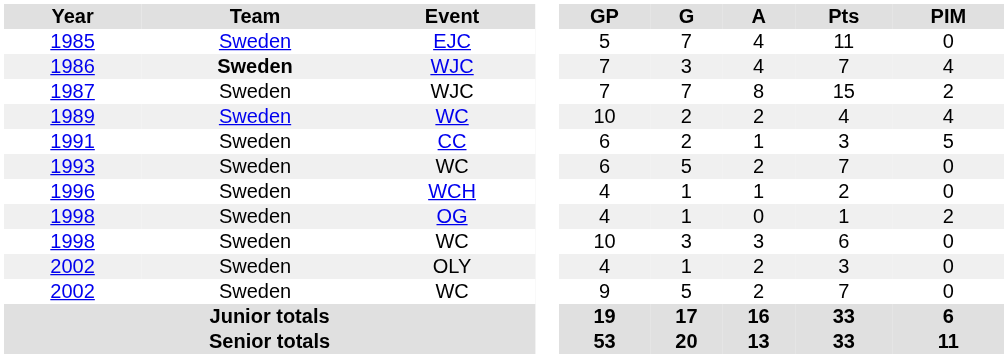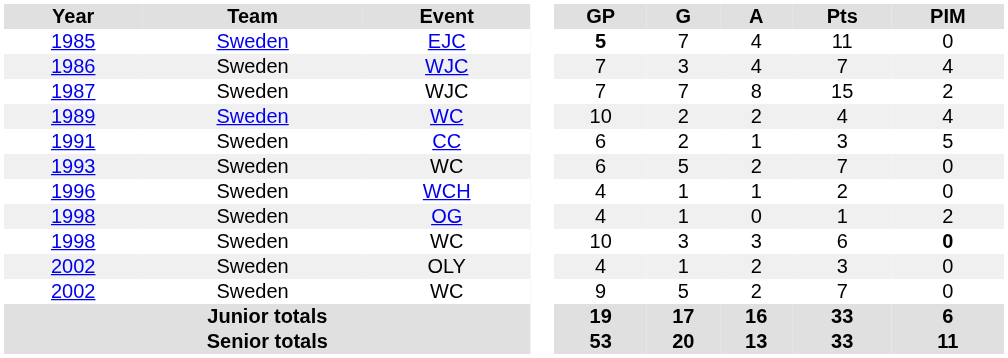(605, 41) normal -> (601, 41) bold
(255, 66) bold -> (253, 66) normal
(948, 241) normal -> (948, 241) bold
